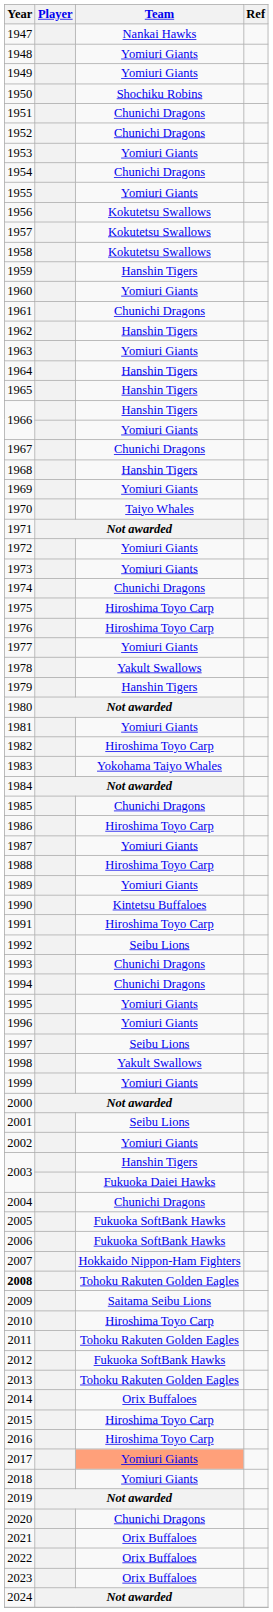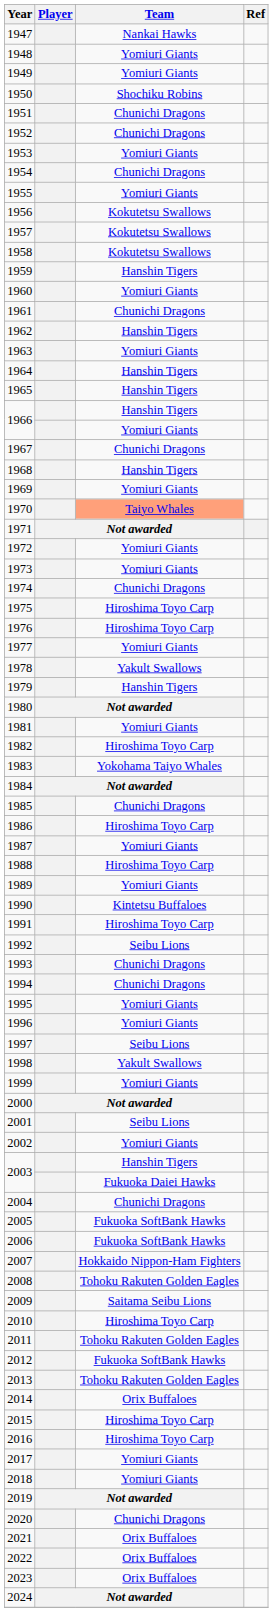(159, 509) no background -> (159, 509) lightsalmon background
(20, 1281) bold -> (20, 1281) normal
(159, 1459) lightsalmon background -> (159, 1459) no background
